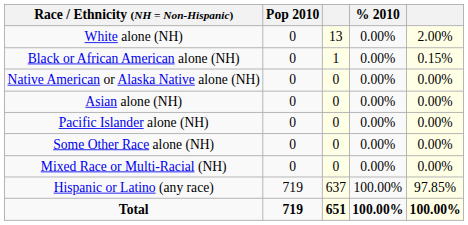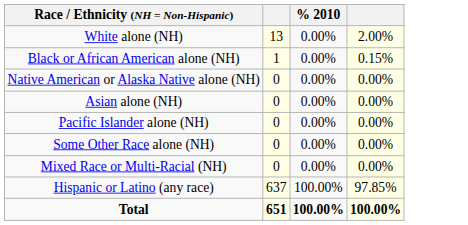- column: (293, 15)
